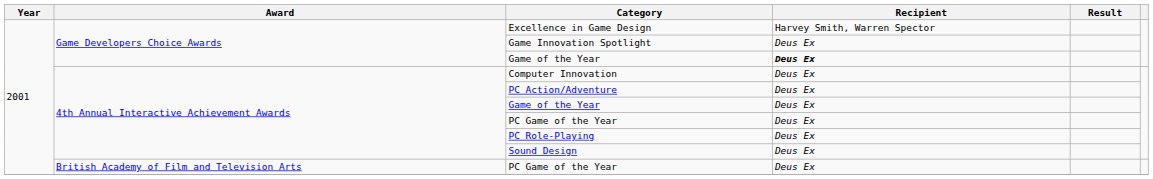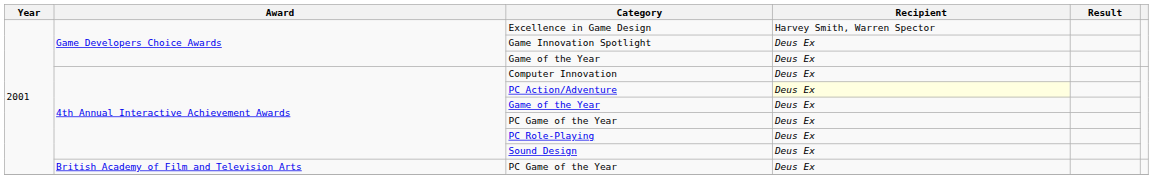(795, 58) bold -> (795, 58) normal
(795, 89) no background -> (795, 89) lightyellow background
